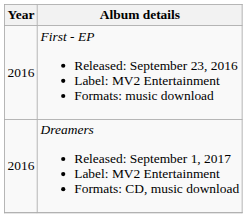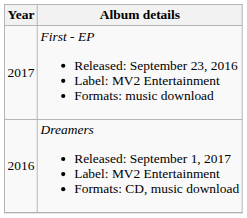(21, 72) 2016 -> (21, 72) 2017
